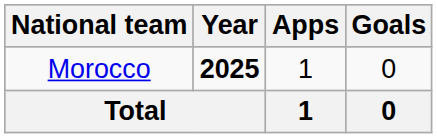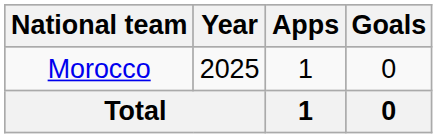(230, 68) bold -> (230, 68) normal
